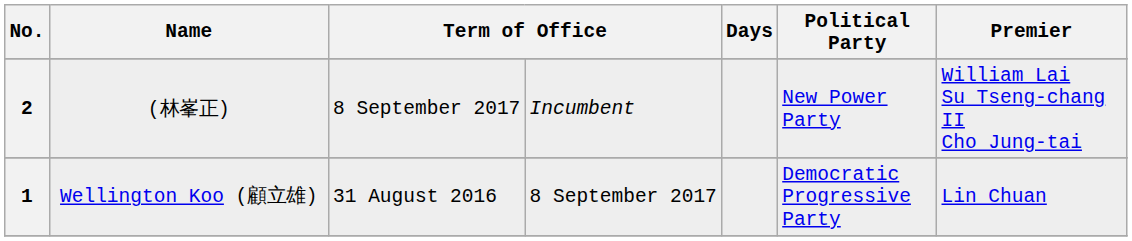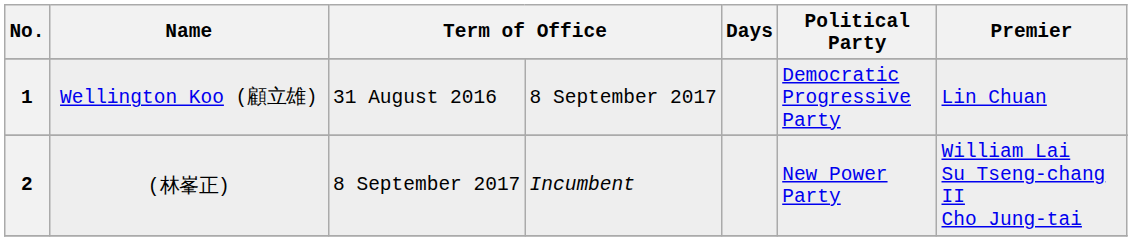rows swapped: (27, 197) <-> (27, 109)
